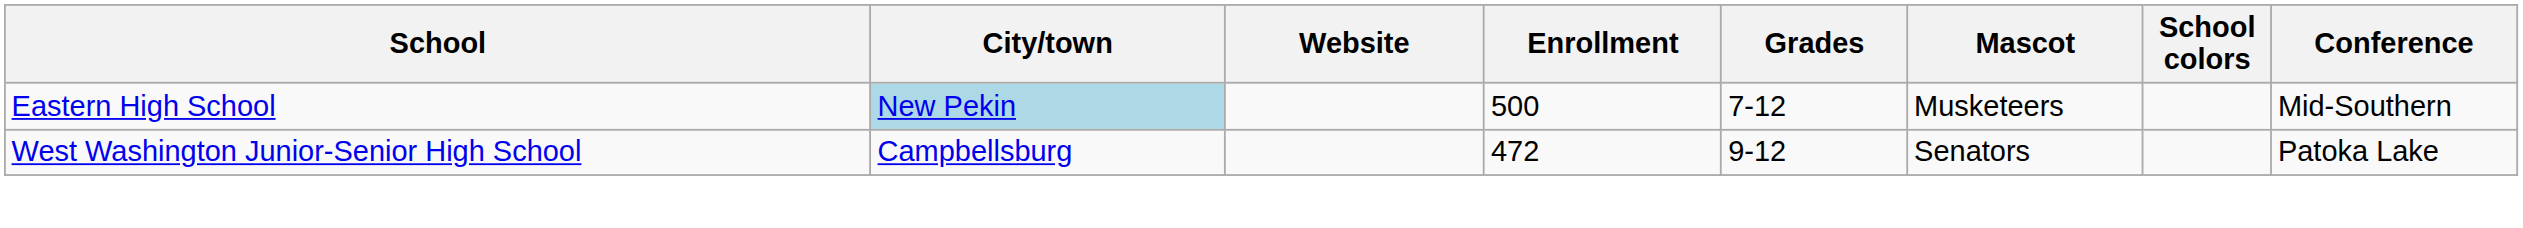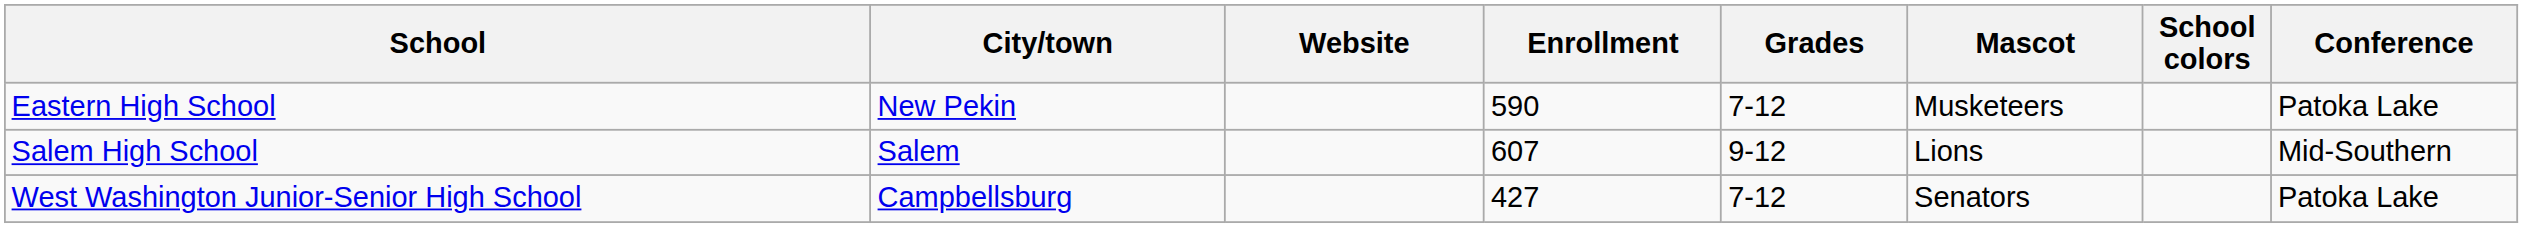(947, 105) lightblue background -> (947, 105) no background
(1515, 105) 500 -> (1515, 105) 590
(2365, 105) Mid-Southern -> (2358, 105) Patoka Lake
+ row: (135, 151)
(1515, 151) 472 -> (1515, 197) 427
(1757, 151) 9-12 -> (1757, 197) 7-12
